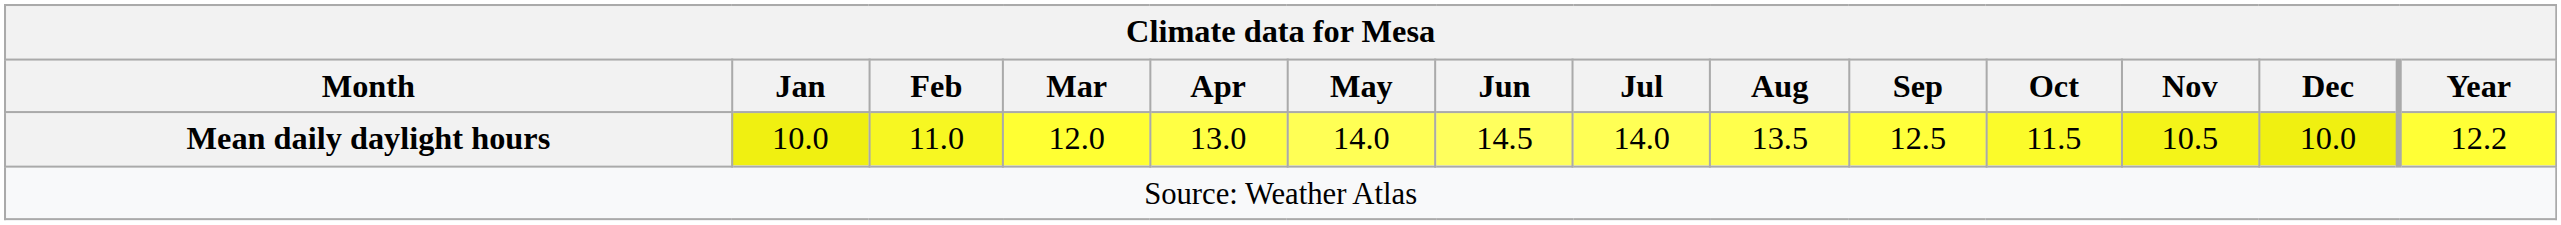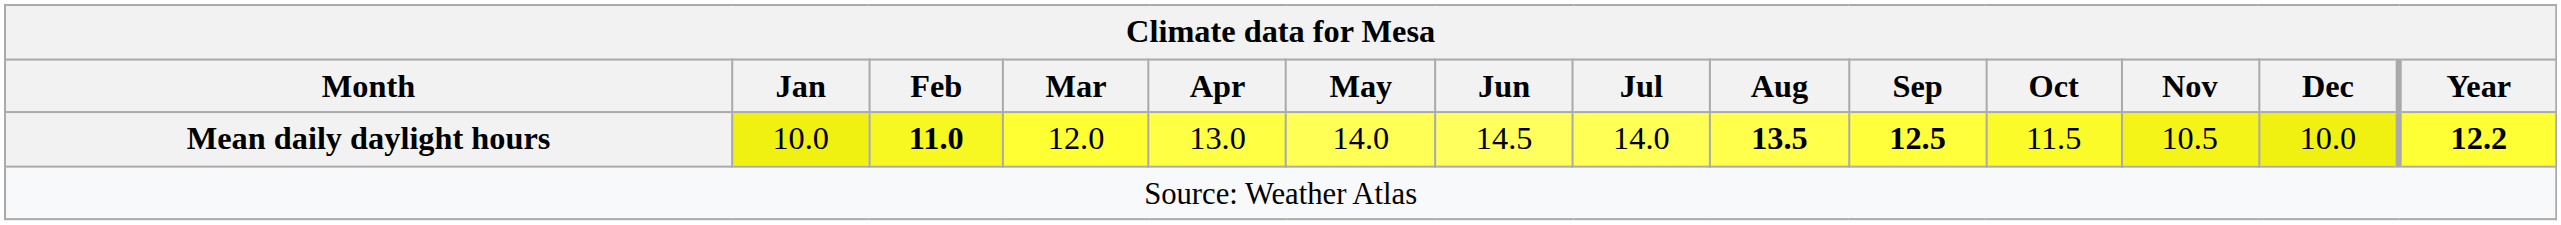(936, 139) normal -> (936, 139) bold
(1780, 139) normal -> (1779, 139) bold
(1918, 139) normal -> (1918, 139) bold
(2479, 139) normal -> (2479, 139) bold
